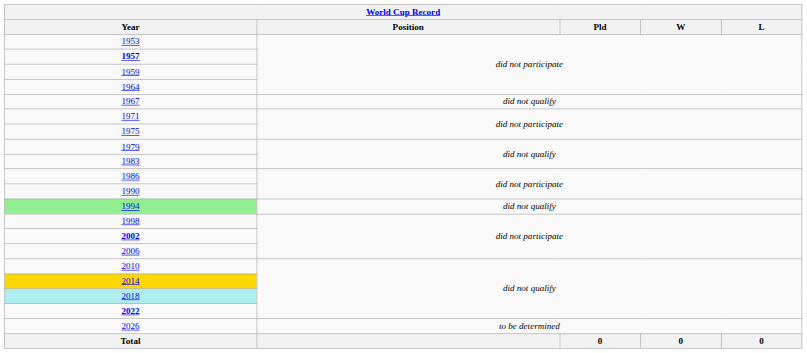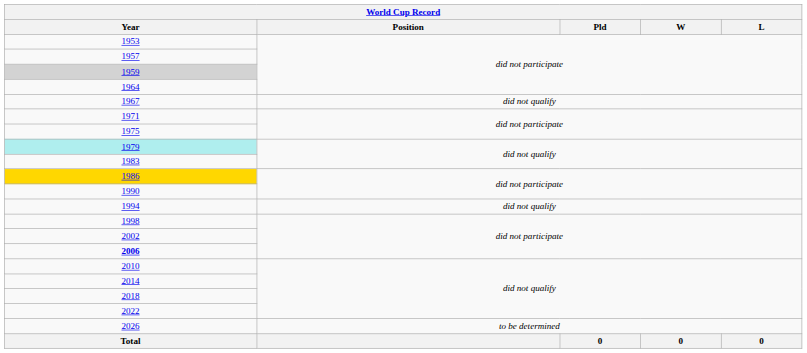(131, 57) bold -> (131, 57) normal
(131, 72) no background -> (131, 72) lightgrey background
(131, 147) no background -> (131, 147) paleturquoise background
(131, 176) no background -> (131, 176) gold background
(131, 206) lightgreen background -> (131, 206) no background
(131, 236) bold -> (131, 236) normal
(131, 251) normal -> (131, 251) bold
(131, 281) gold background -> (131, 281) no background
(131, 296) paleturquoise background -> (131, 296) no background
(131, 311) bold -> (131, 311) normal
